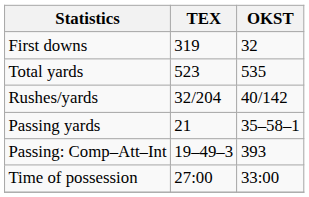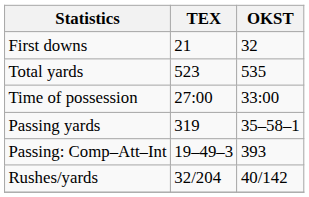(187, 45) 319 -> (183, 45) 21
rows swapped: (53, 98) <-> (73, 178)
(183, 125) 21 -> (187, 125) 319
